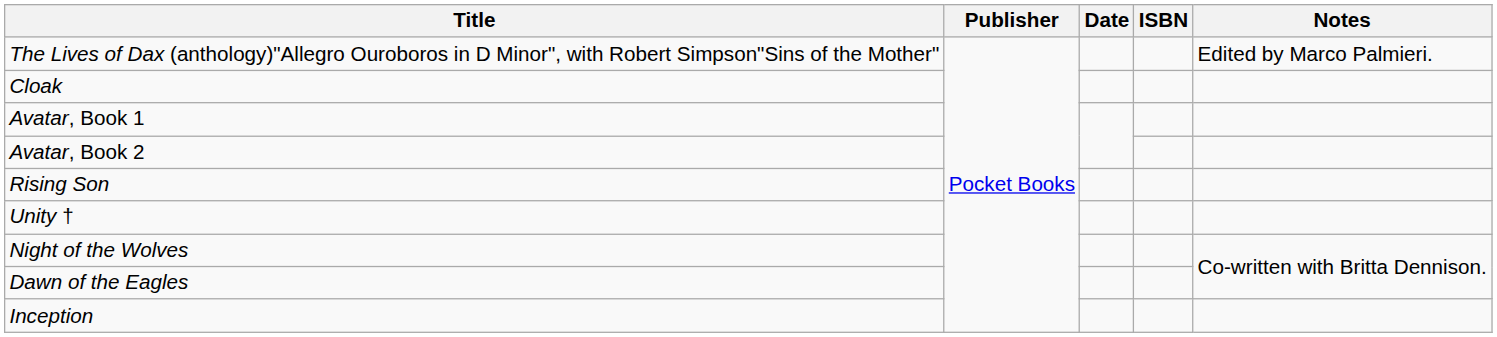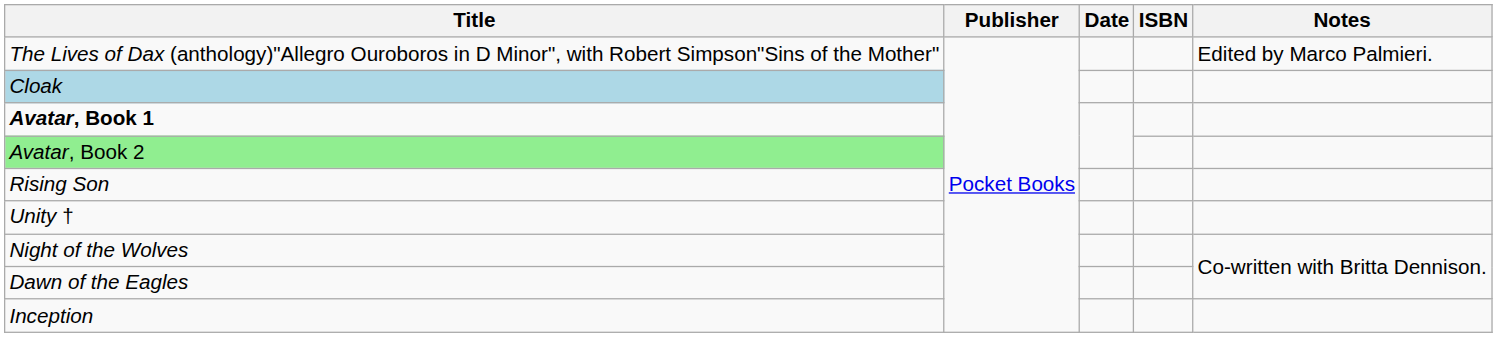(36, 86) no background -> (36, 86) lightblue background
(77, 119) normal -> (82, 119) bold
(77, 151) no background -> (77, 151) lightgreen background
